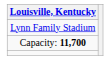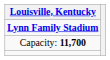(53, 27) normal -> (53, 27) bold
